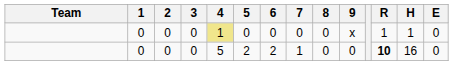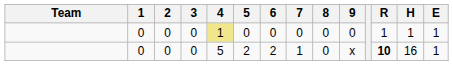(352, 32) x -> (352, 32) 0
(436, 32) 0 -> (436, 32) 1
(352, 51) 0 -> (352, 51) x
(436, 51) 0 -> (436, 51) 1
